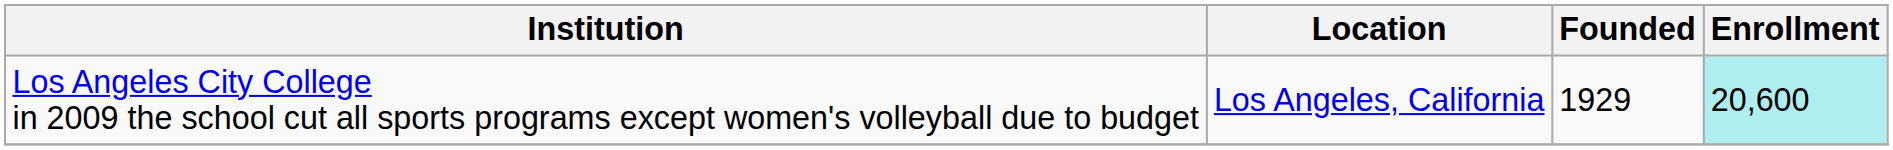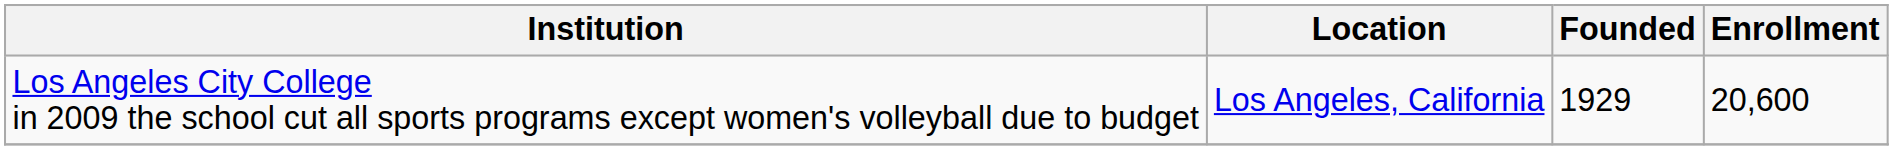(1760, 99) paleturquoise background -> (1760, 99) no background
